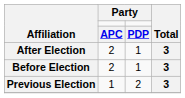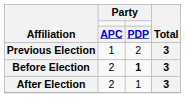rows swapped: (51, 84) <-> (51, 51)
(138, 67) normal -> (138, 67) bold
